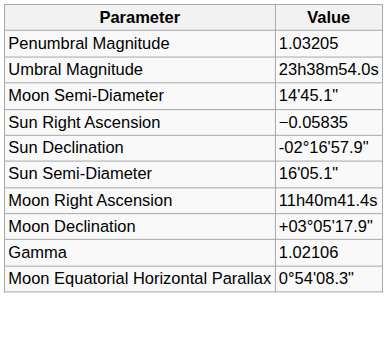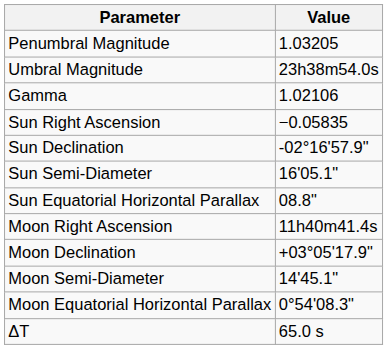rows swapped: (38, 252) <-> (86, 95)
+ row: (134, 200)
+ row: (19, 331)
